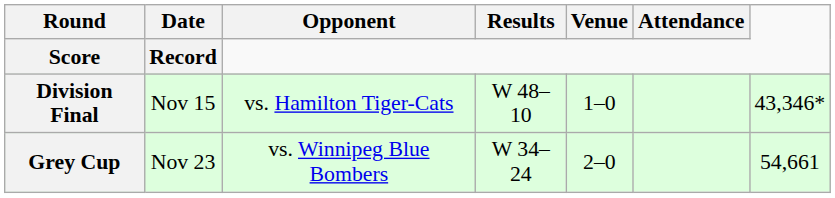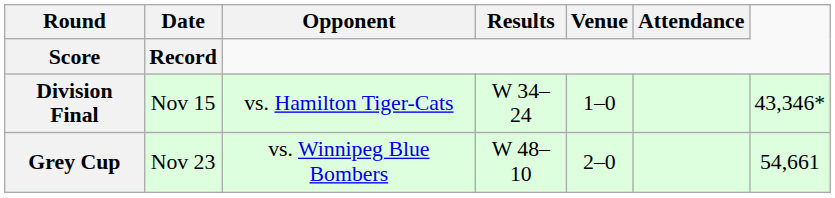(521, 103) W 48–10 -> (521, 103) W 34–24
(521, 162) W 34–24 -> (521, 162) W 48–10
